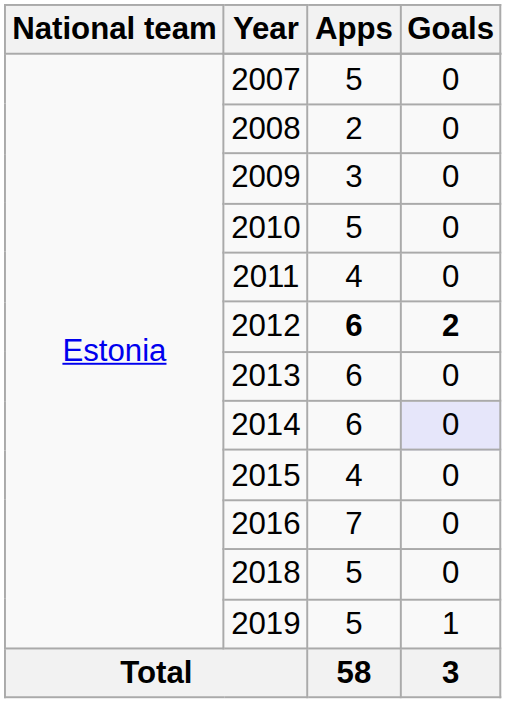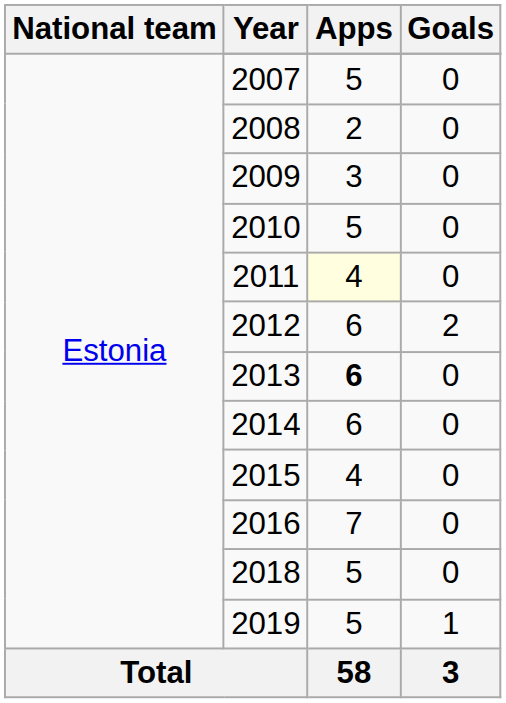(354, 276) no background -> (354, 276) lightyellow background
(354, 326) bold -> (354, 326) normal
(451, 326) bold -> (451, 326) normal
(354, 375) normal -> (354, 375) bold
(451, 425) lavender background -> (451, 425) no background
